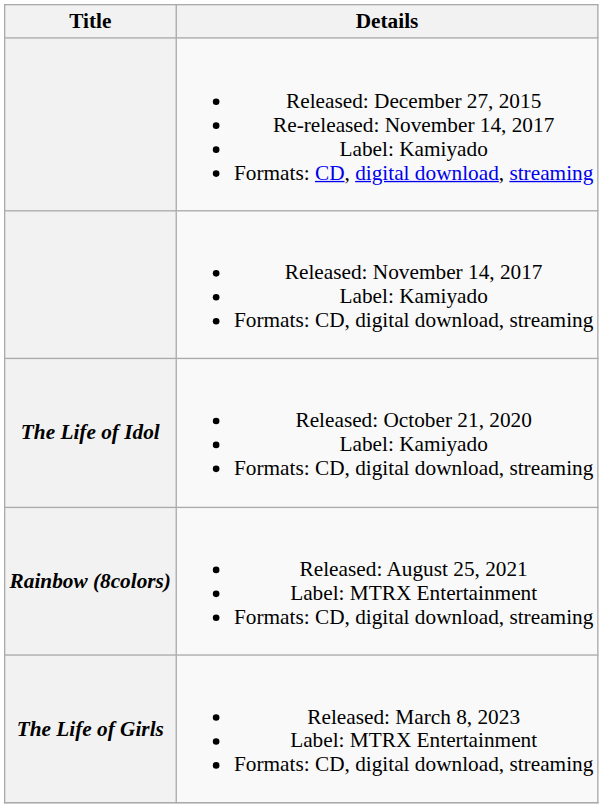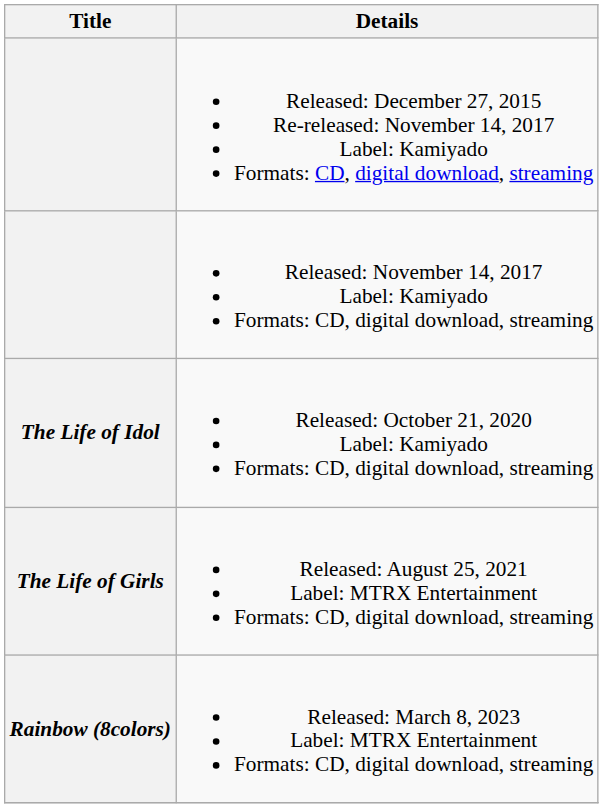(90, 580) Rainbow (8colors) -> (90, 580) The Life of Girls
(90, 728) The Life of Girls -> (90, 728) Rainbow (8colors)
